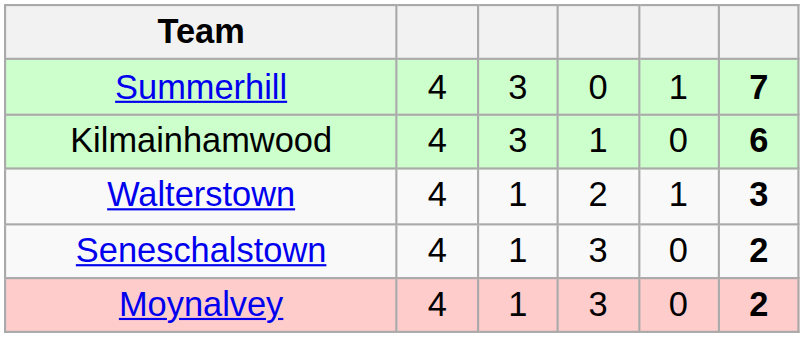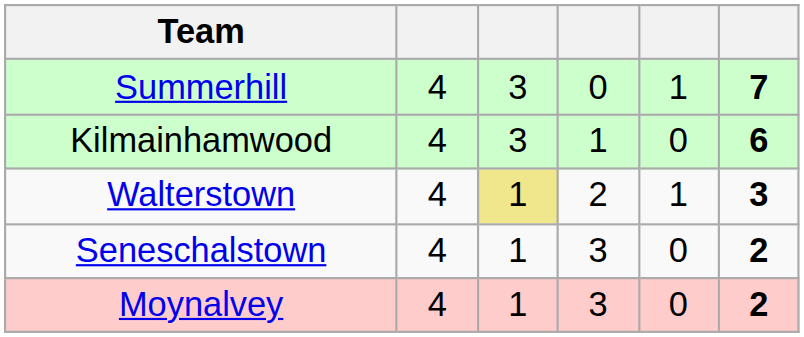(518, 195) no background -> (518, 195) khaki background
